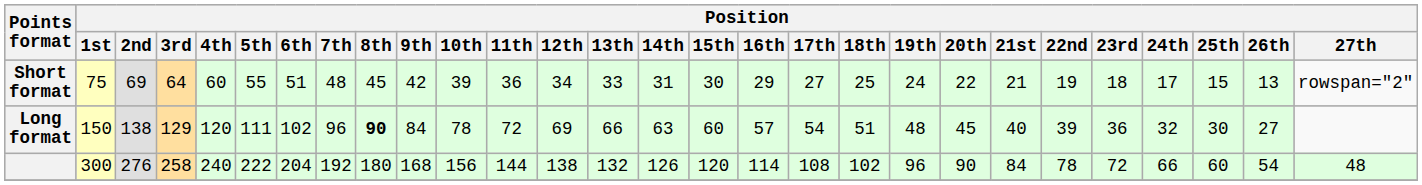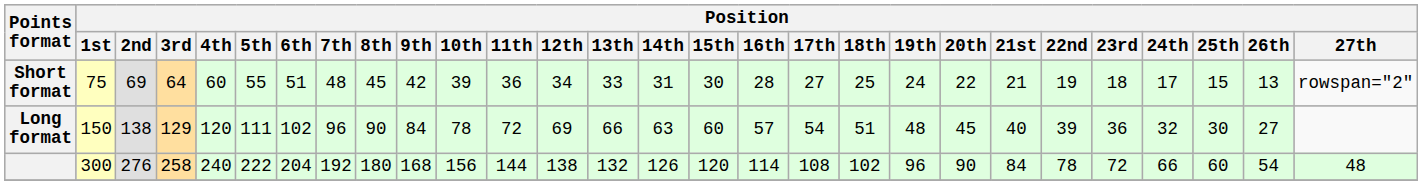(764, 83) 29 -> (764, 83) 28
(376, 130) bold -> (376, 130) normal
